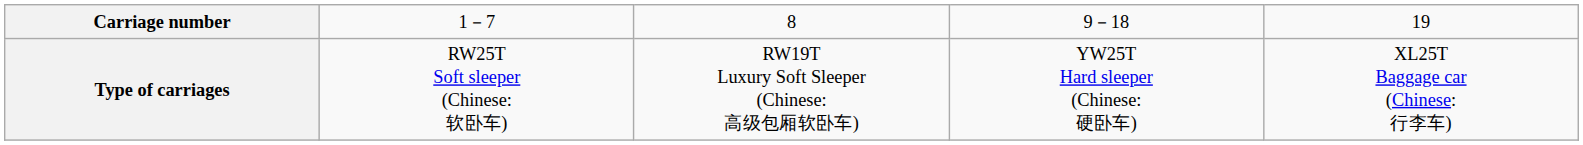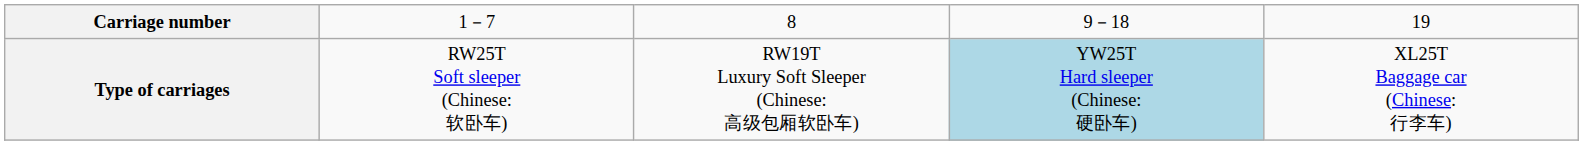(1106, 88) no background -> (1106, 88) lightblue background
